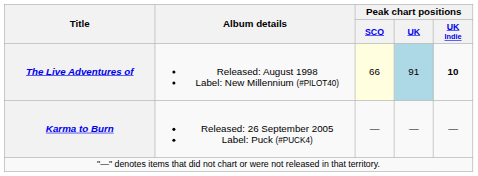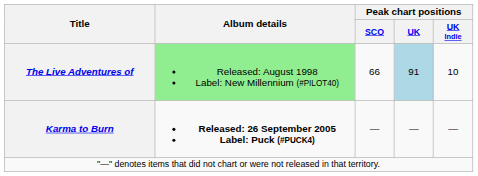(255, 77) no background -> (255, 77) lightgreen background
(375, 72) lightyellow background -> (375, 72) no background
(453, 72) bold -> (453, 72) normal
(255, 134) normal -> (255, 134) bold
